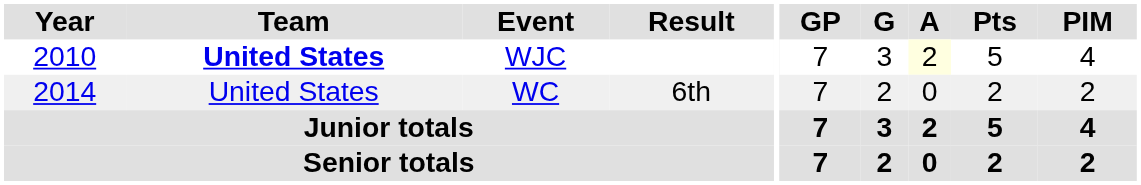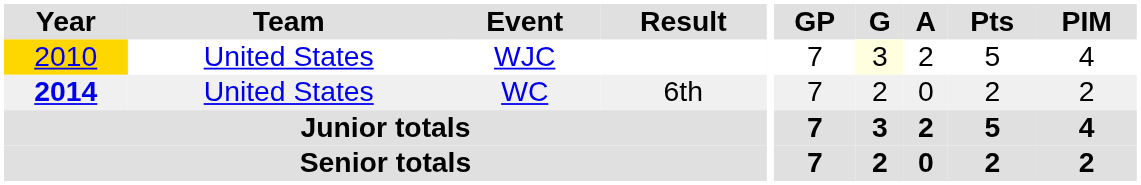(65, 56) no background -> (66, 56) gold background
(294, 56) bold -> (289, 56) normal
(884, 56) no background -> (880, 56) lightyellow background
(930, 56) lightyellow background -> (926, 56) no background
(65, 92) normal -> (66, 92) bold
